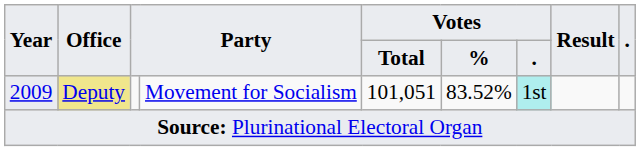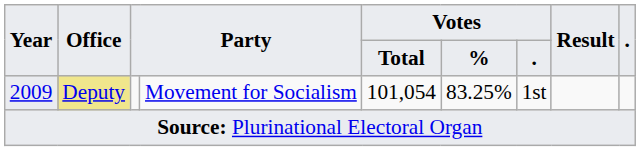(401, 92) 101,051 -> (401, 92) 101,054
(479, 92) 83.52% -> (479, 92) 83.25%
(534, 92) paleturquoise background -> (534, 92) no background
